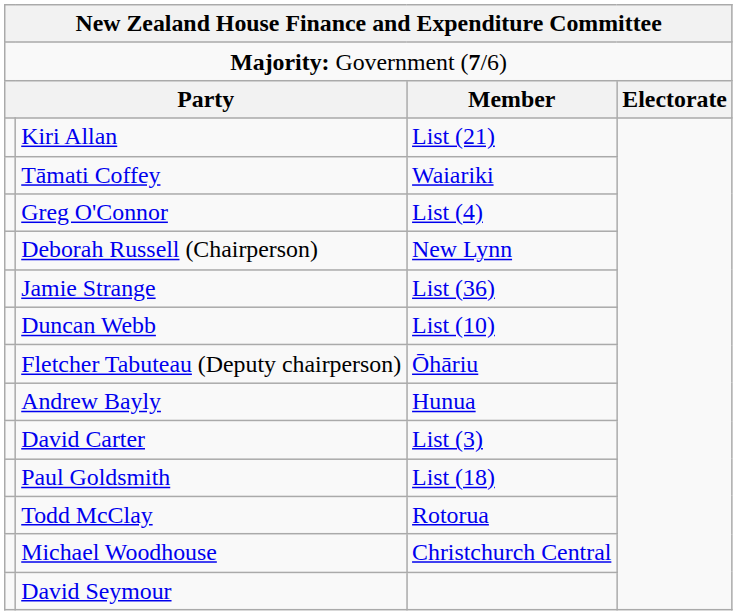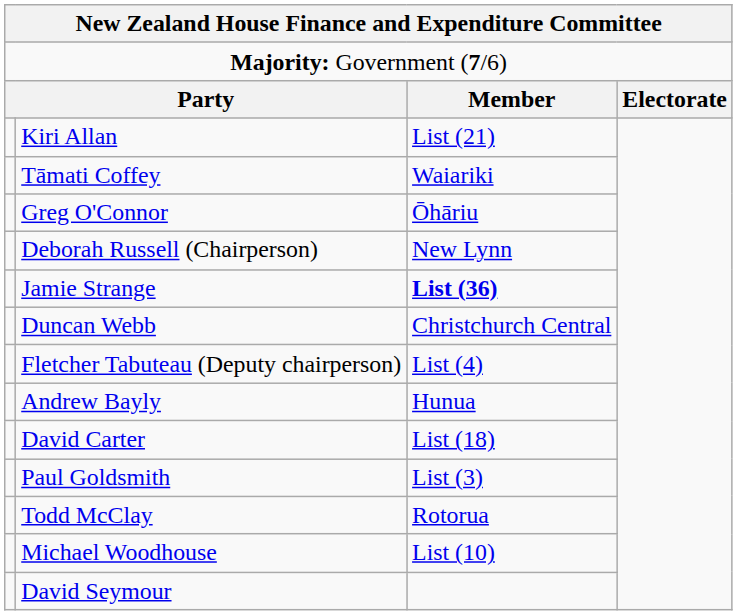(447, 212) List (4) -> (445, 212) Ōhāriu
(453, 288) normal -> (455, 288) bold
(453, 325) List (10) -> (512, 325) Christchurch Central
(445, 363) Ōhāriu -> (447, 363) List (4)
(447, 439) List (3) -> (453, 439) List (18)
(453, 477) List (18) -> (447, 477) List (3)
(512, 552) Christchurch Central -> (453, 552) List (10)
